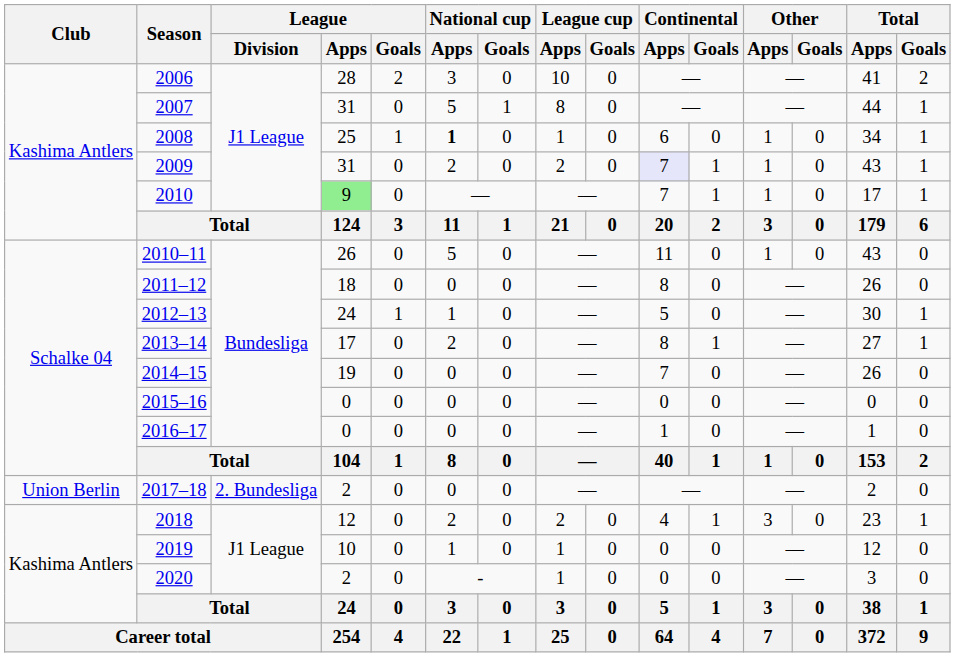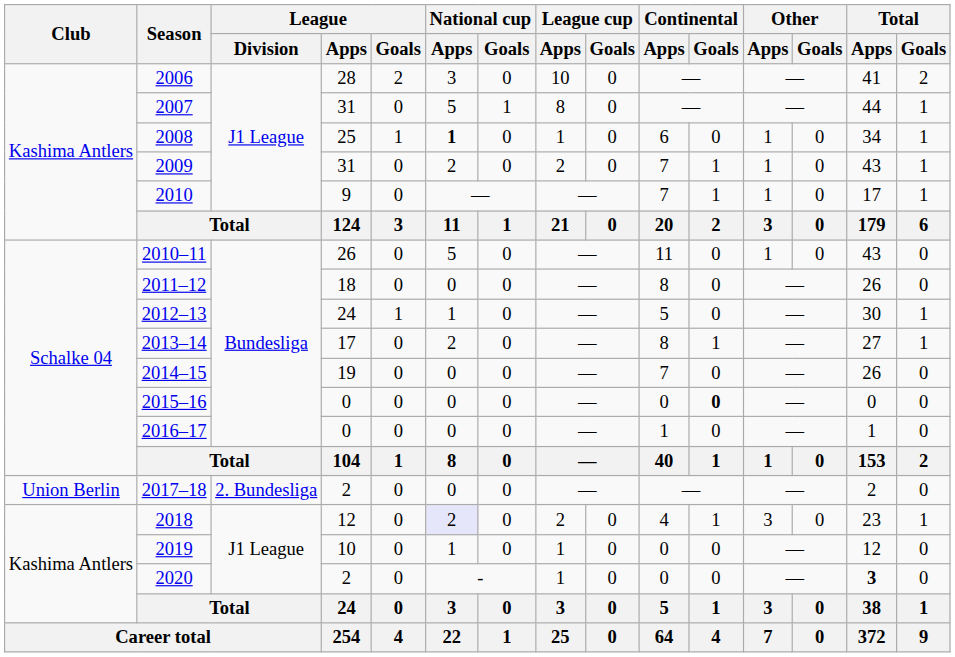(664, 166) lavender background -> (664, 166) no background
(346, 195) lightgreen background -> (346, 195) no background
(716, 401) normal -> (716, 401) bold
(452, 519) no background -> (452, 519) lavender background
(872, 578) normal -> (872, 578) bold
